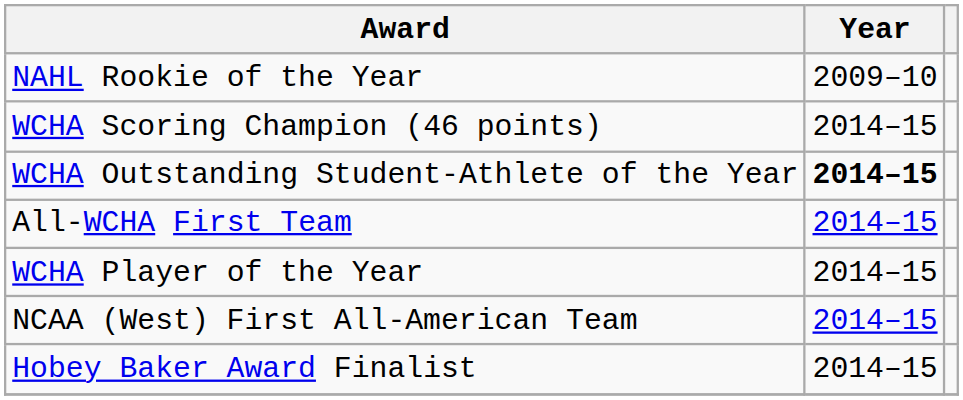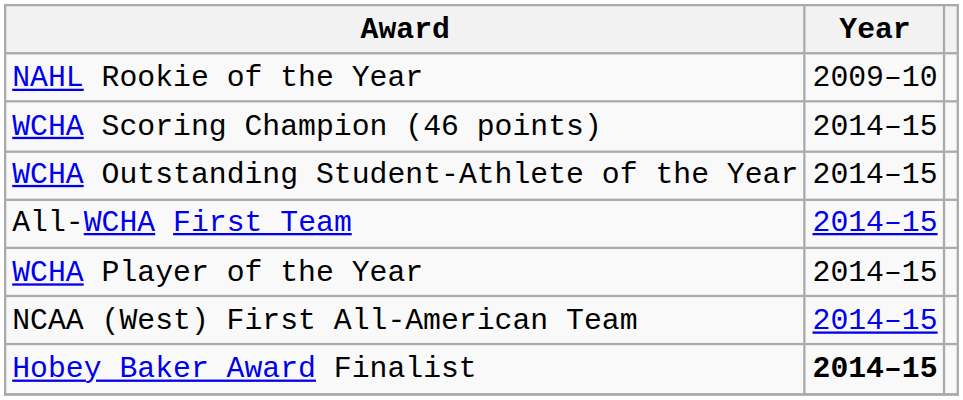(875, 175) bold -> (875, 175) normal
(875, 369) normal -> (875, 369) bold
